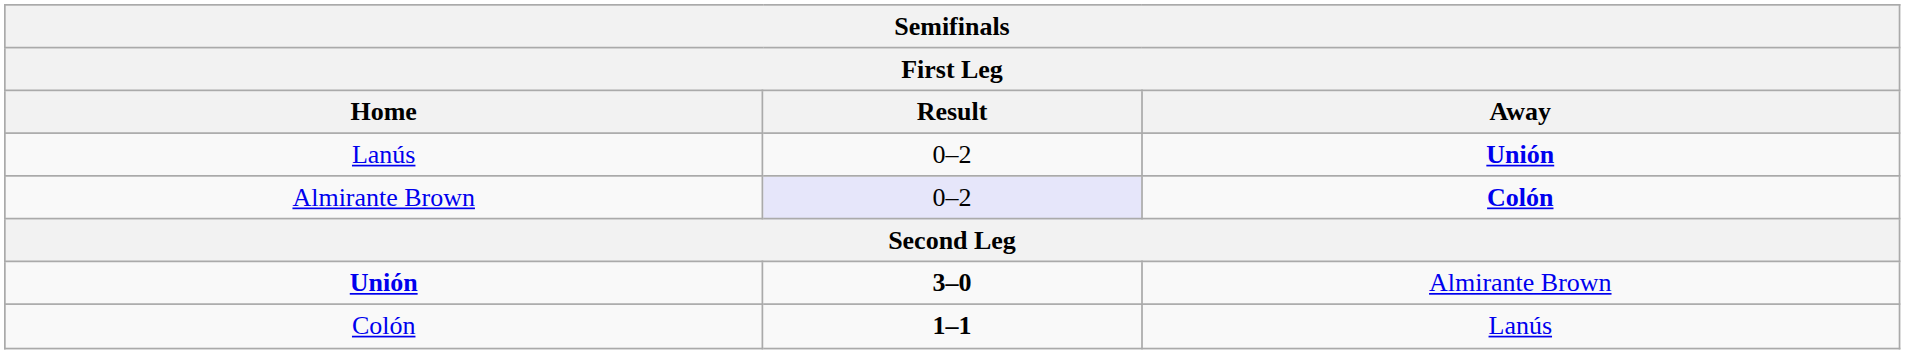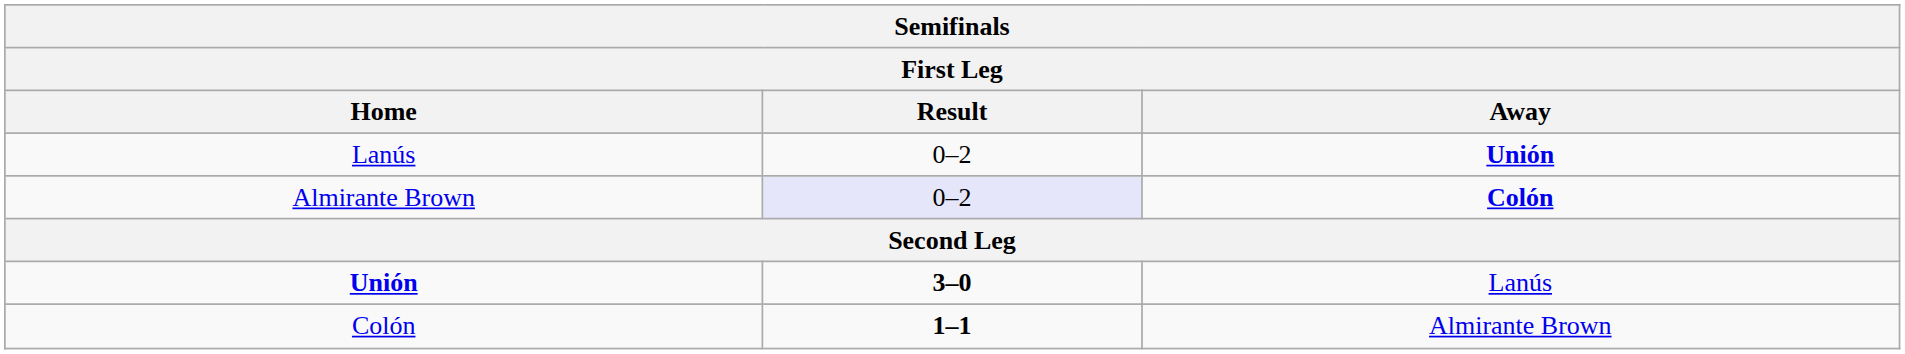(1520, 283) Almirante Brown -> (1520, 283) Lanús
(1520, 326) Lanús -> (1520, 326) Almirante Brown
